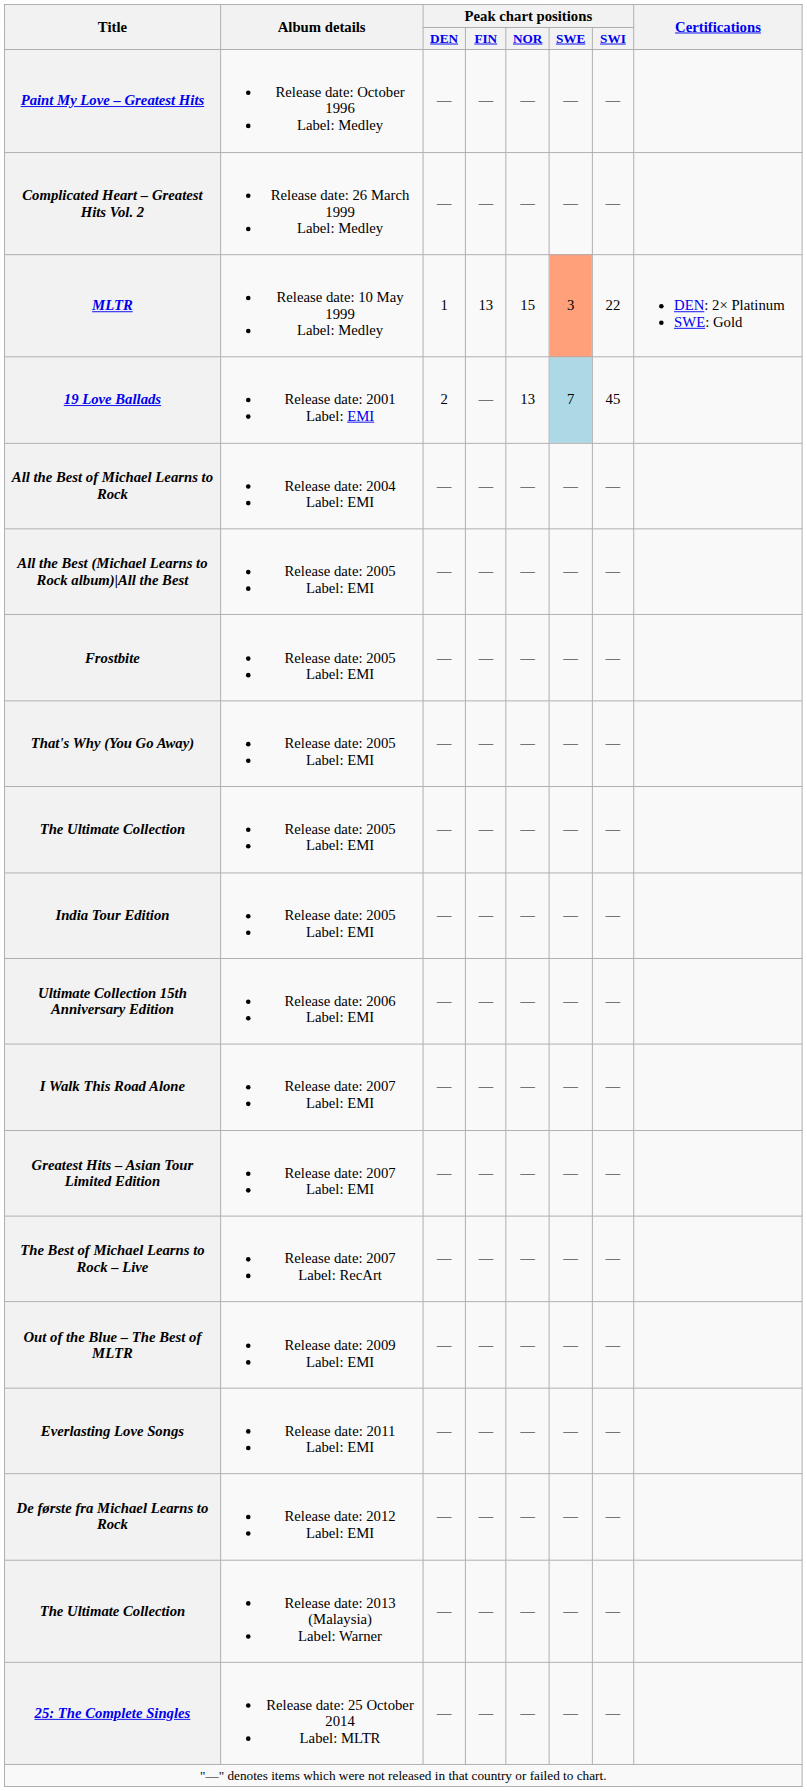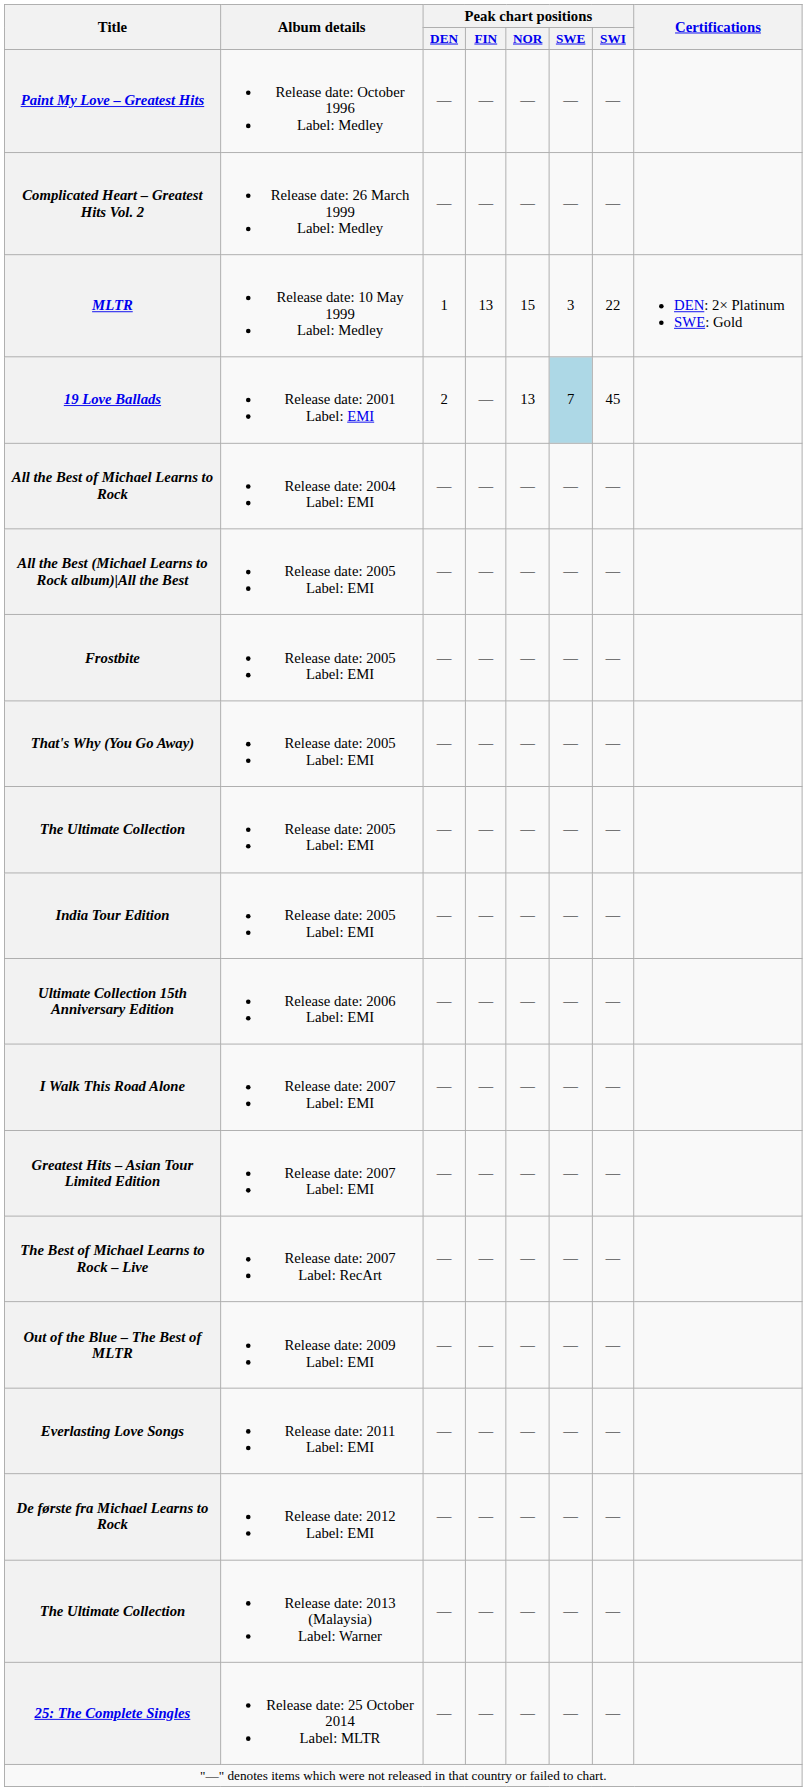(571, 305) lightsalmon background -> (571, 305) no background
